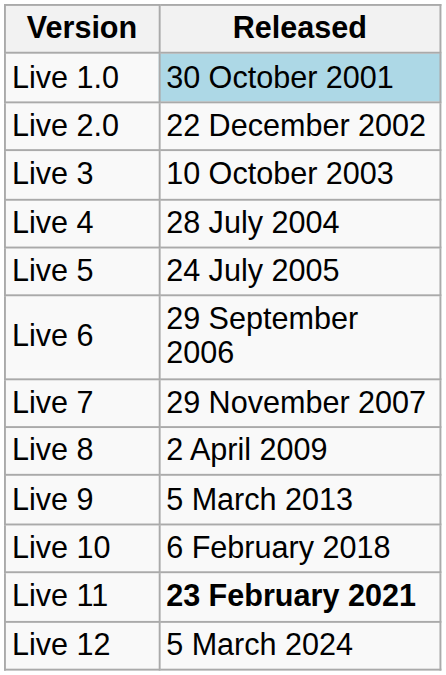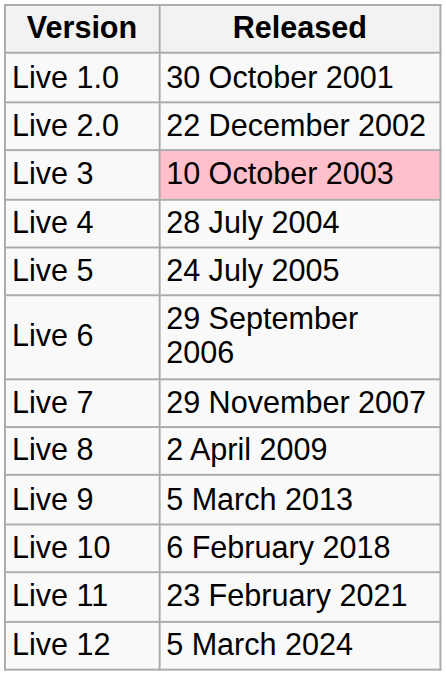(280, 77) lightblue background -> (280, 77) no background
(280, 174) no background -> (280, 174) pink background
(291, 596) bold -> (287, 596) normal
